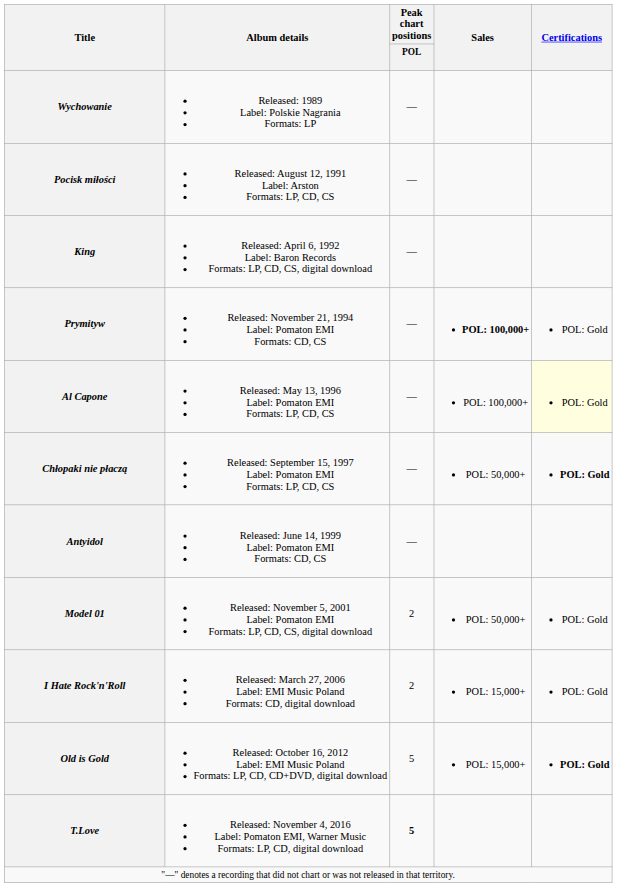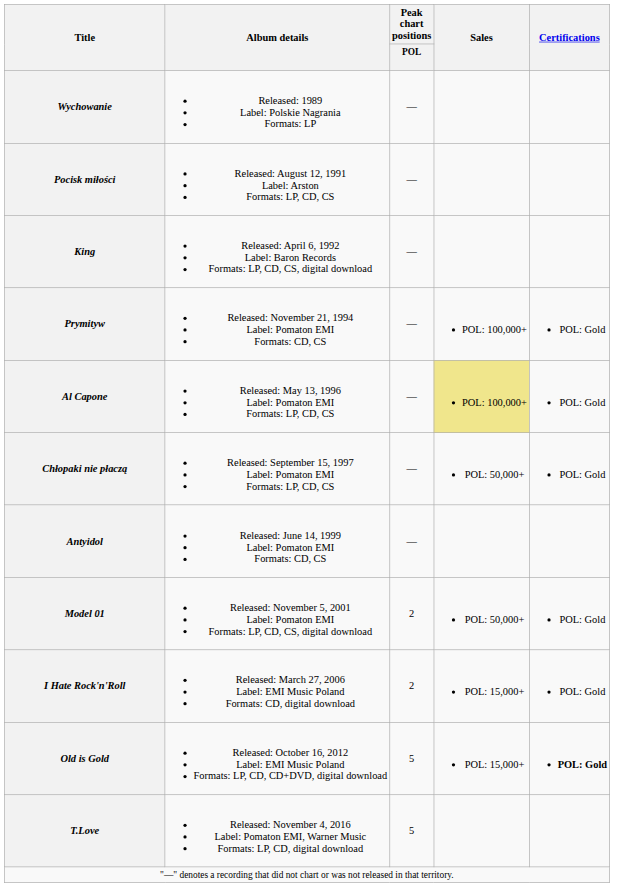(483, 330) bold -> (481, 330) normal
(483, 402) no background -> (481, 402) khaki background
(572, 402) lightyellow background -> (569, 402) no background
(572, 475) bold -> (569, 475) normal
(412, 831) bold -> (412, 831) normal
